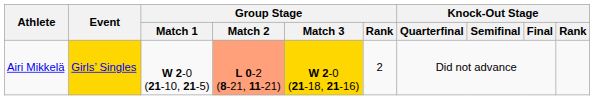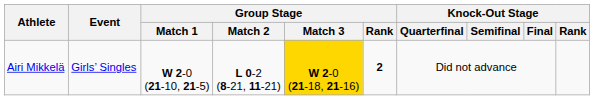(104, 68) gold background -> (104, 68) no background
(249, 80) lightsalmon background -> (249, 80) no background
(380, 68) normal -> (380, 68) bold
